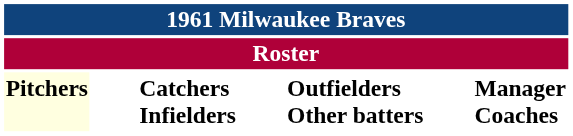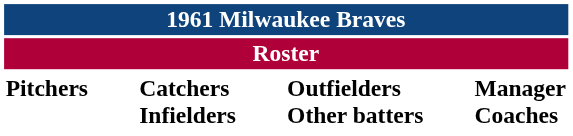(47, 87) lightyellow background -> (47, 87) no background
